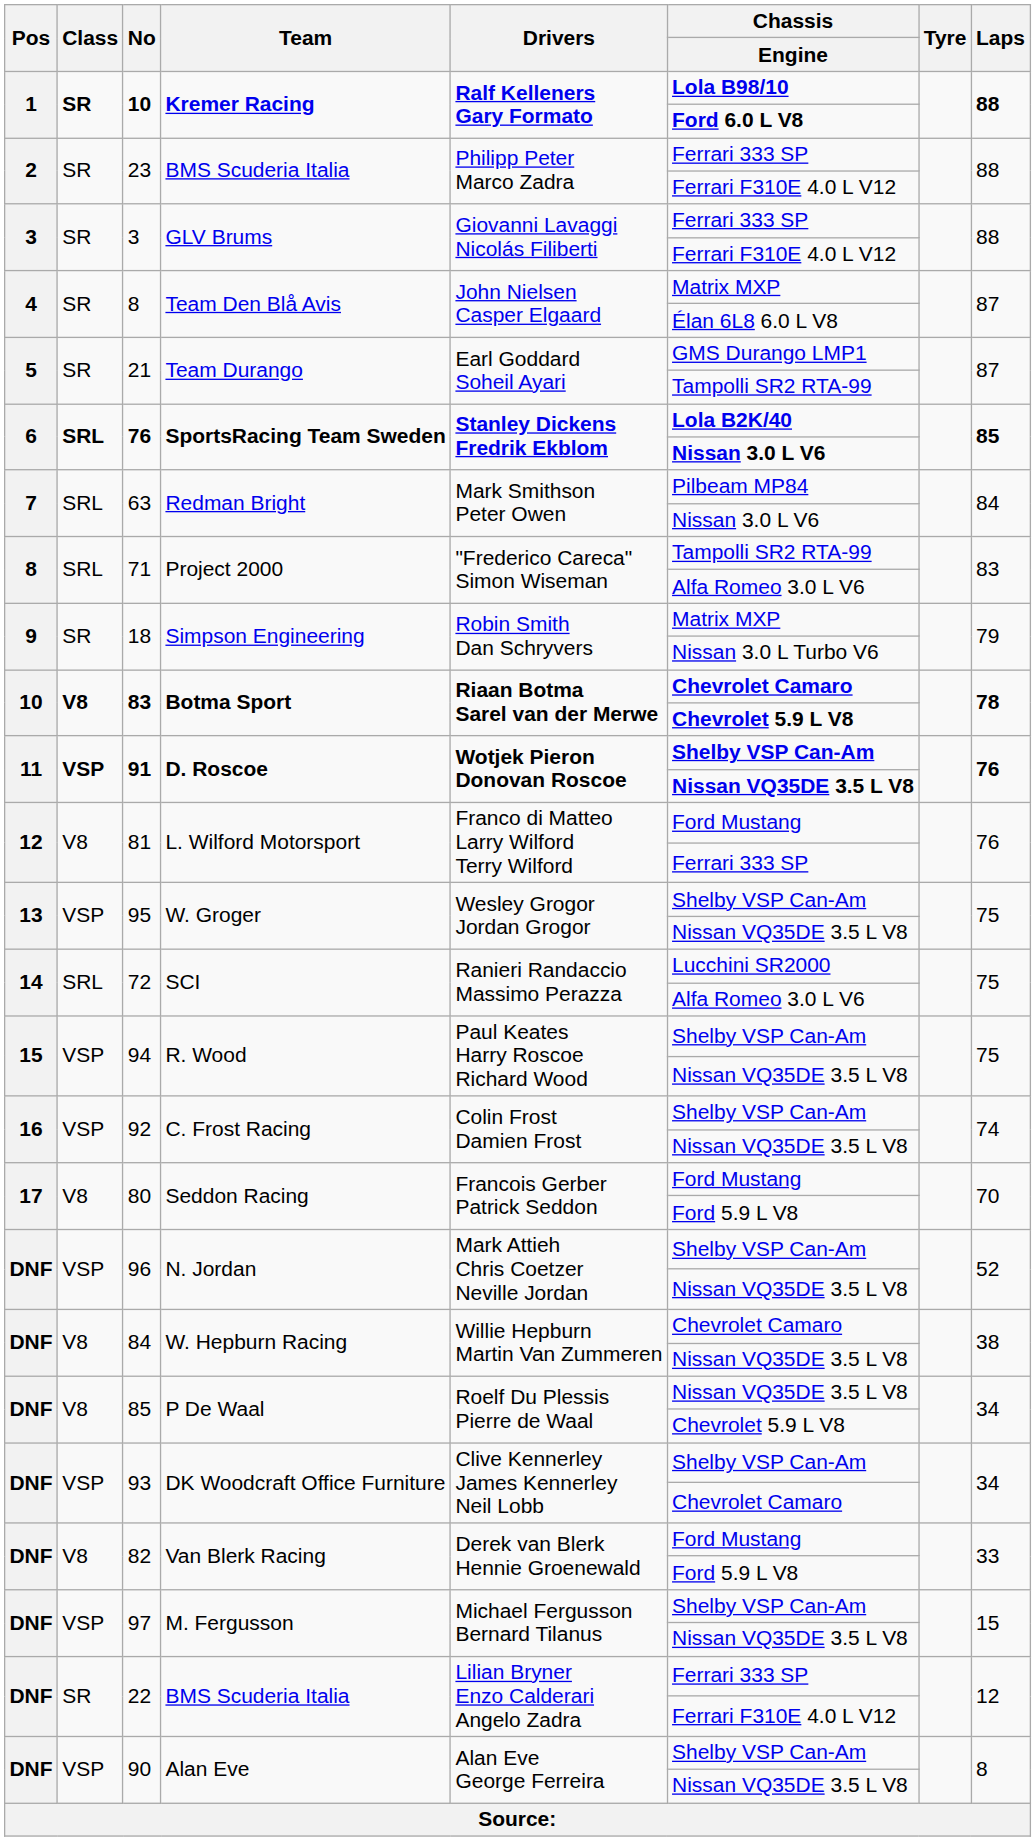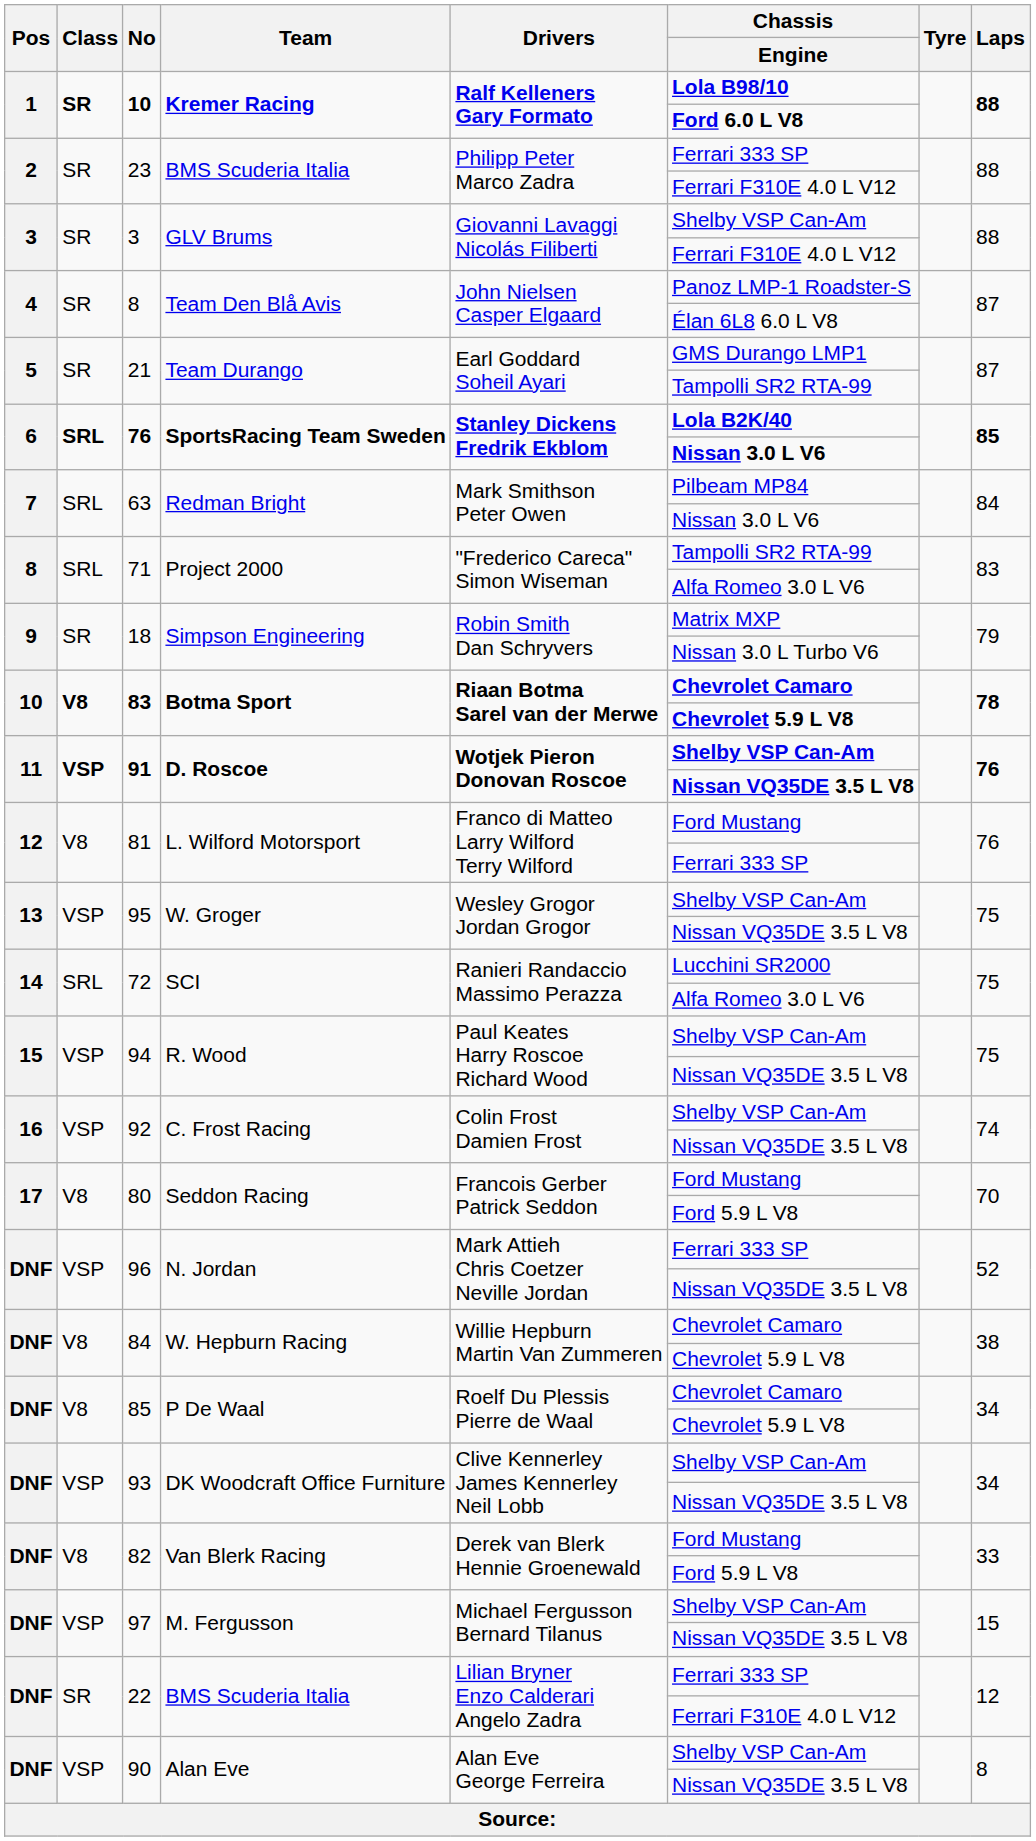(740, 220) Ferrari 333 SP -> (769, 220) Shelby VSP Can-Am
(726, 287) Matrix MXP -> (791, 287) Panoz LMP-1 Roadster-S
(769, 1249) Shelby VSP Can-Am -> (740, 1249) Ferrari 333 SP
(790, 1359) Nissan VQ35DE 3.5 L V8 -> (758, 1359) Chevrolet 5.9 L V8
(790, 1392) Nissan VQ35DE 3.5 L V8 -> (757, 1392) Chevrolet Camaro
(757, 1502) Chevrolet Camaro -> (790, 1502) Nissan VQ35DE 3.5 L V8
